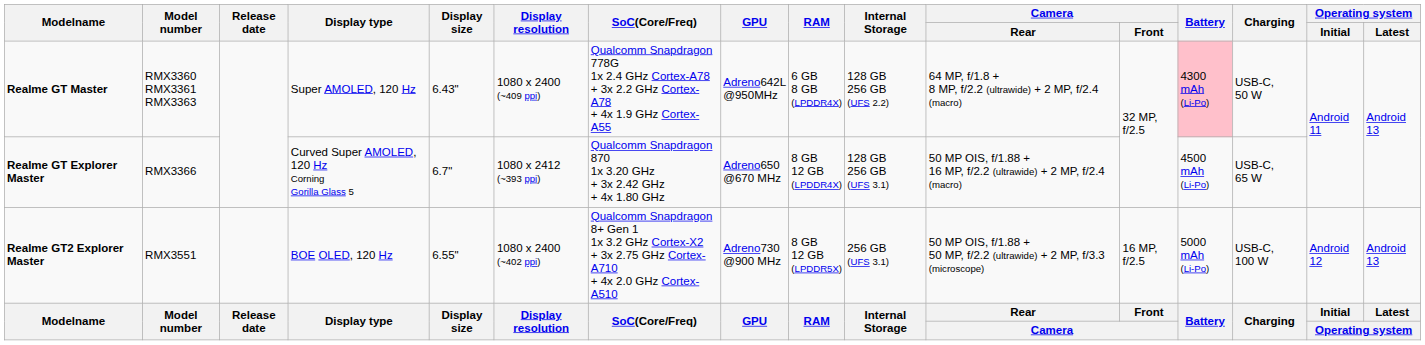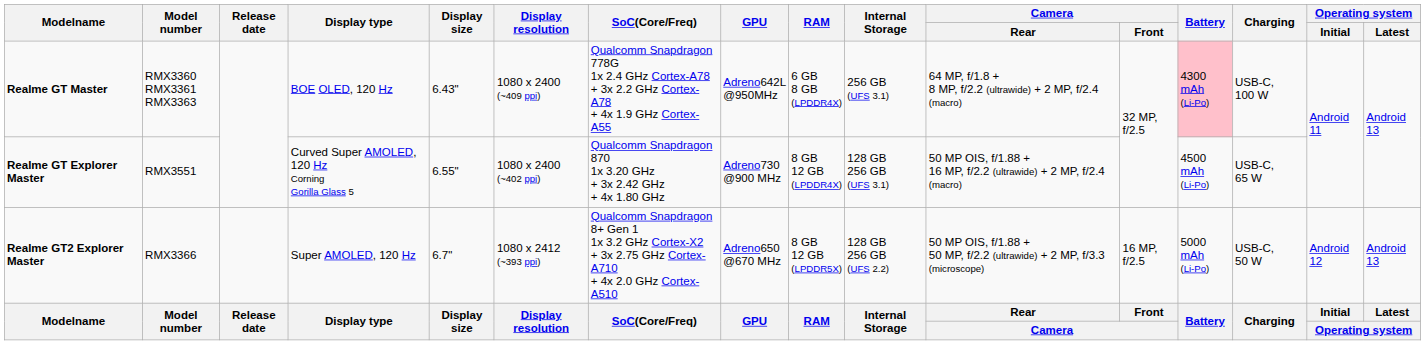(353, 89) Super AMOLED, 120 Hz -> (342, 89) BOE OLED, 120 Hz
(868, 89) 128 GB 256 GB (UFS 2.2) -> (868, 89) 256 GB (UFS 3.1)
(1254, 89) USB-C, 50 W -> (1254, 89) USB-C, 100 W
(171, 172) RMX3366 -> (171, 172) RMX3551
(442, 172) 6.7" -> (445, 172) 6.55"
(529, 172) 1080 x 2412 (~393 ppi) -> (529, 172) 1080 x 2400 (~402 ppi)
(752, 172) Adreno650 @670 MHz -> (752, 172) Adreno730 @900 MHz
(171, 255) RMX3551 -> (171, 255) RMX3366
(342, 255) BOE OLED, 120 Hz -> (353, 255) Super AMOLED, 120 Hz
(445, 255) 6.55" -> (442, 255) 6.7"
(529, 255) 1080 x 2400 (~402 ppi) -> (529, 255) 1080 x 2412 (~393 ppi)
(752, 255) Adreno730 @900 MHz -> (752, 255) Adreno650 @670 MHz
(868, 255) 256 GB (UFS 3.1) -> (868, 255) 128 GB 256 GB (UFS 2.2)
(1254, 255) USB-C, 100 W -> (1254, 255) USB-C, 50 W
